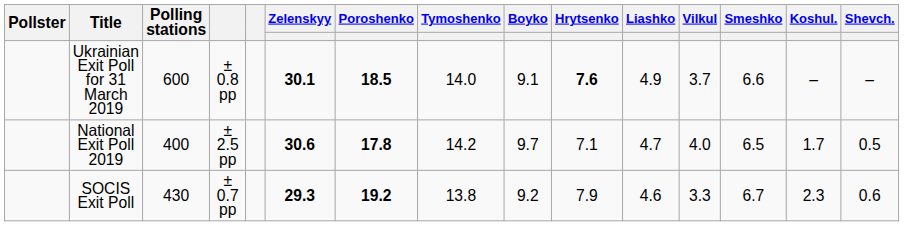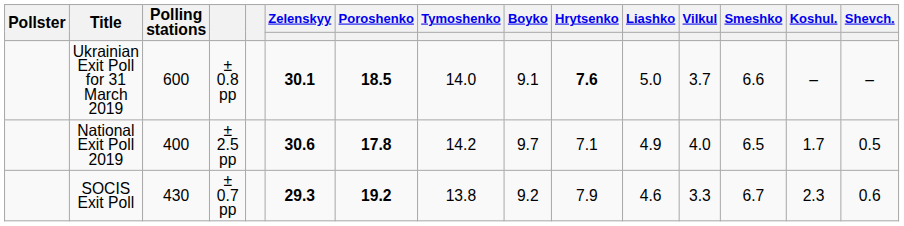(651, 80) 4.9 -> (651, 80) 5.0
(651, 145) 4.7 -> (651, 145) 4.9
